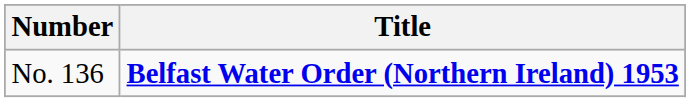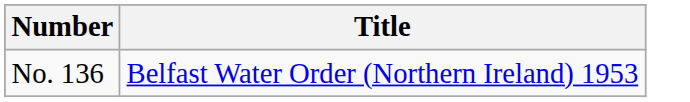(403, 72) bold -> (382, 72) normal
